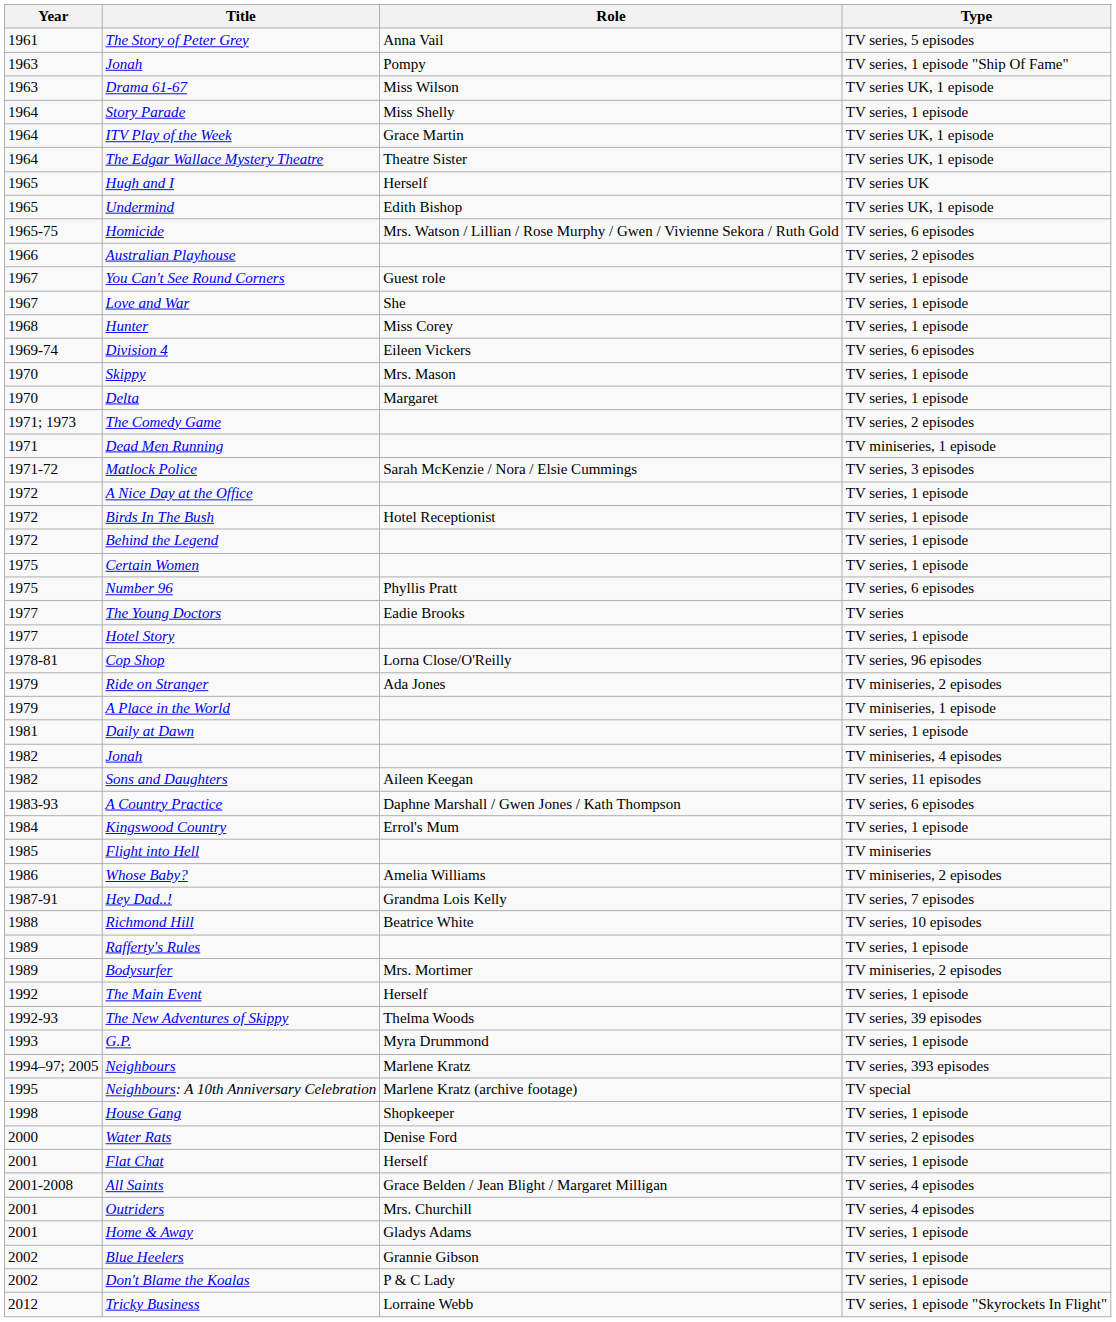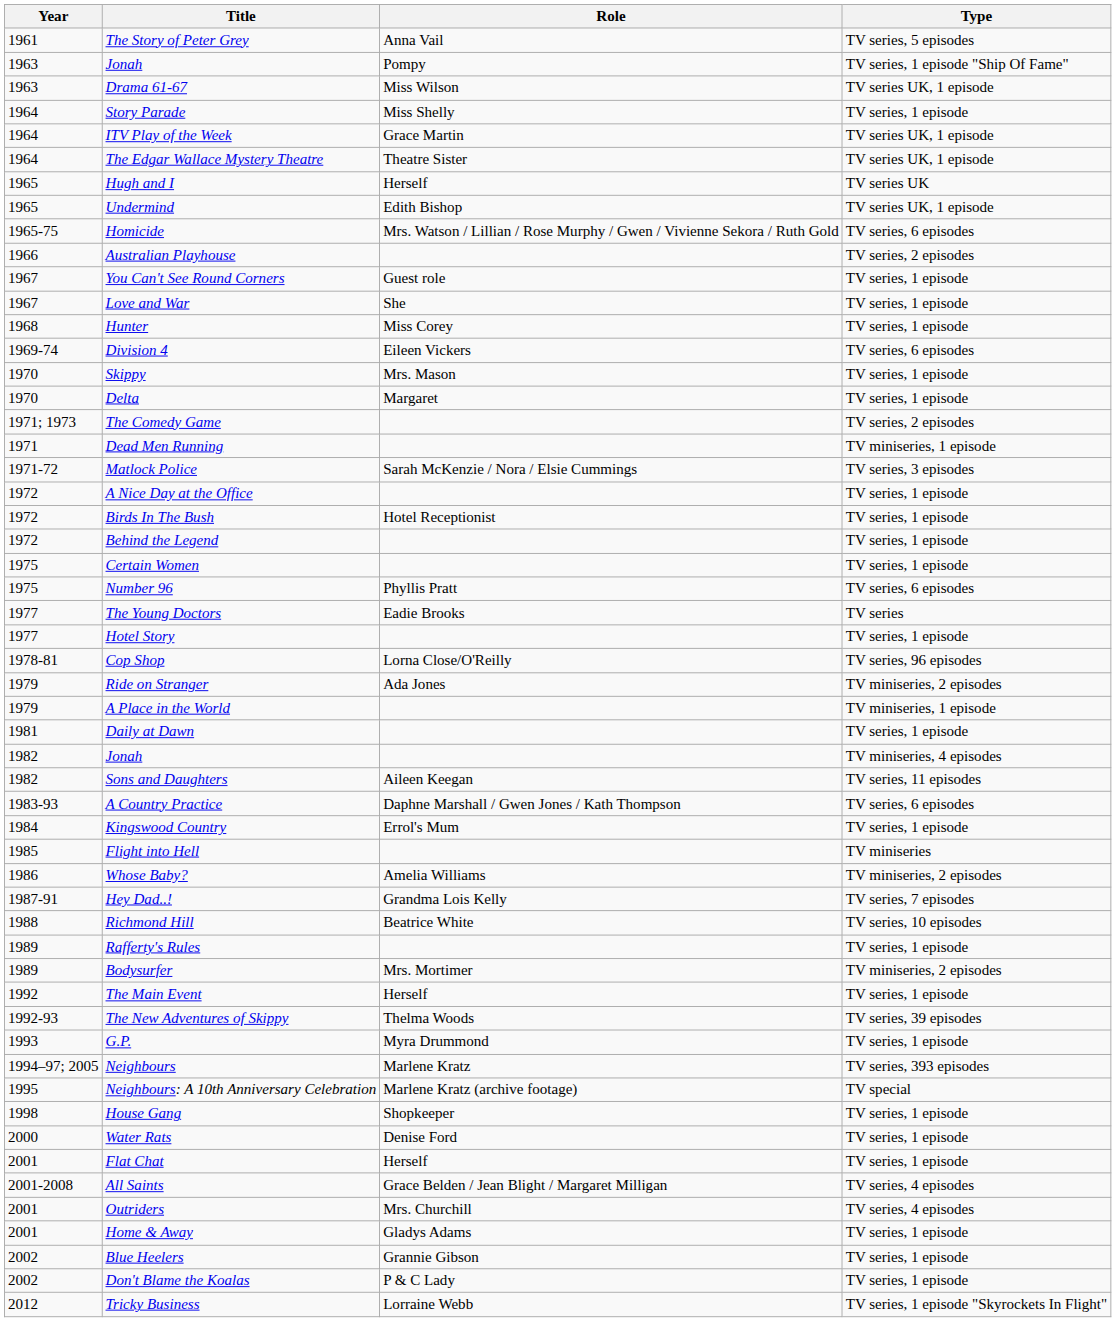(910, 1137) TV series, 2 episodes -> (907, 1137) TV series, 1 episode
